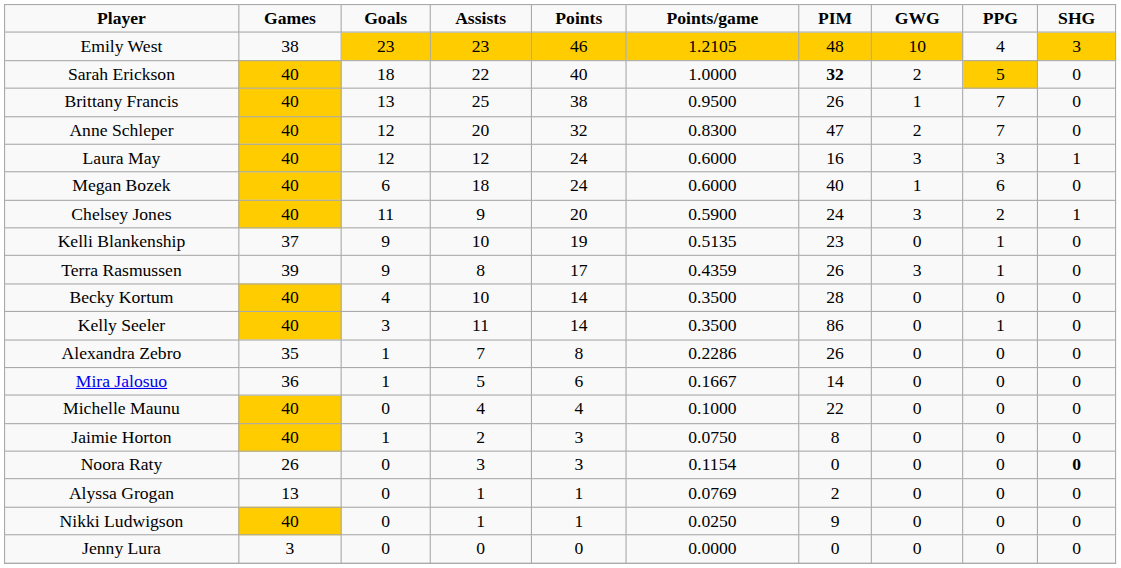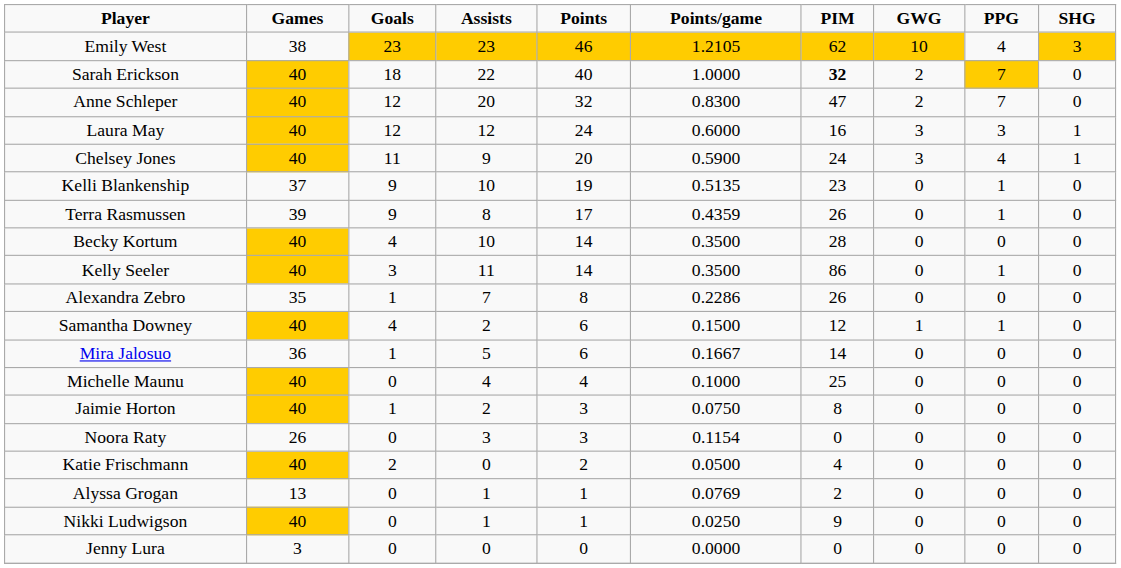(835, 46) 48 -> (838, 46) 62
(1000, 74) 5 -> (1001, 74) 7
- row: (121, 102)
- row: (121, 185)
(1000, 213) 2 -> (1001, 158) 4
(917, 269) 3 -> (919, 213) 0
+ row: (125, 325)
(835, 409) 22 -> (838, 381) 25
(1077, 465) bold -> (1077, 437) normal
+ row: (125, 465)
